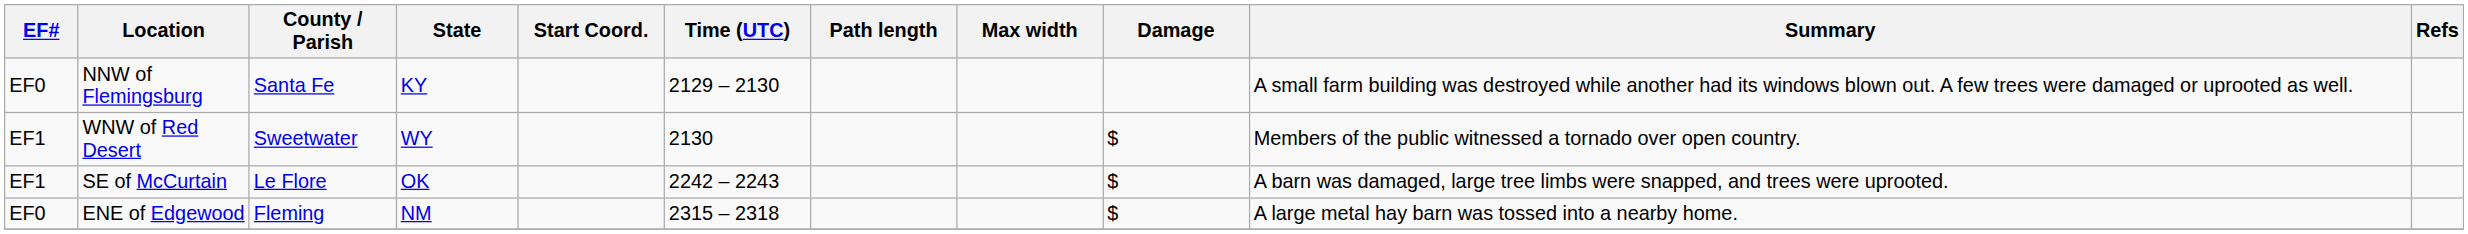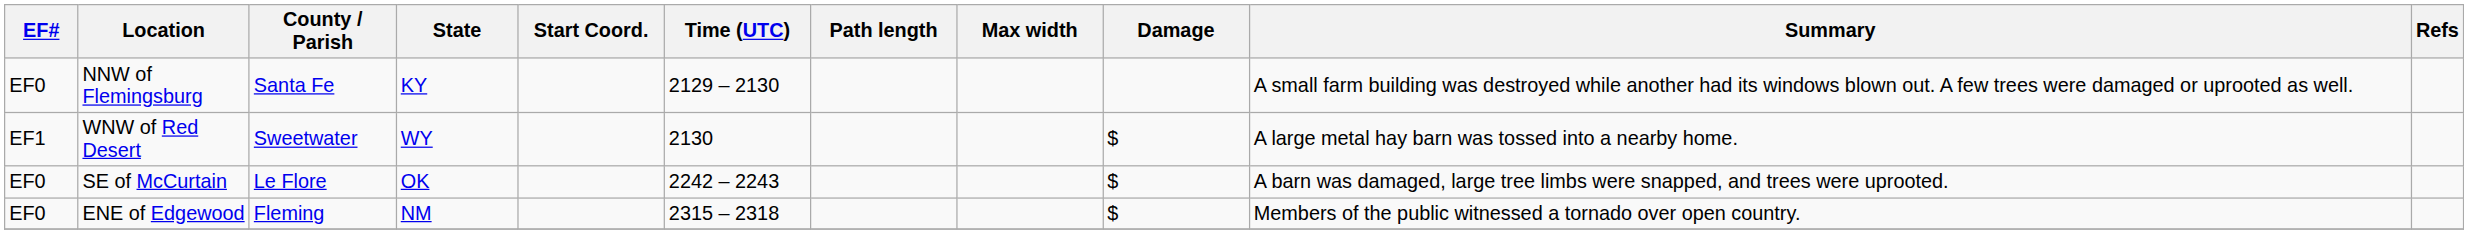(1527, 138) Members of the public witnessed a tornado over open country. -> (1496, 138) A large metal hay barn was tossed into a nearby home.
(27, 181) EF1 -> (27, 181) EF0
(1496, 213) A large metal hay barn was tossed into a nearby home. -> (1527, 213) Members of the public witnessed a tornado over open country.
